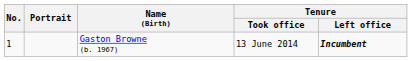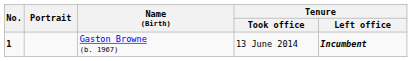(9, 44) normal -> (9, 44) bold
